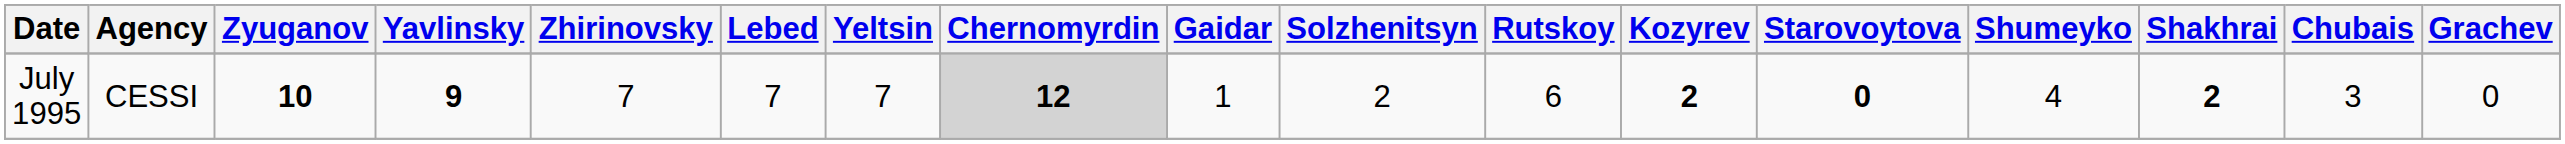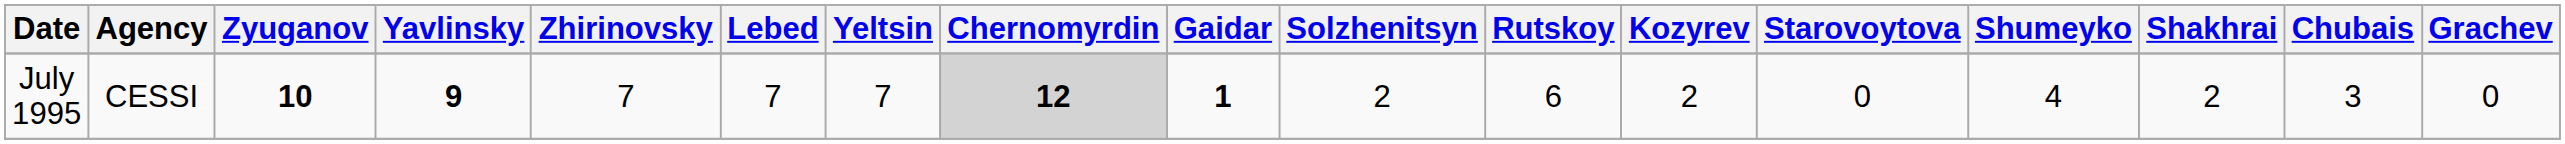(1223, 95) normal -> (1223, 95) bold
(1689, 95) bold -> (1689, 95) normal
(1862, 95) bold -> (1862, 95) normal
(2212, 95) bold -> (2212, 95) normal
